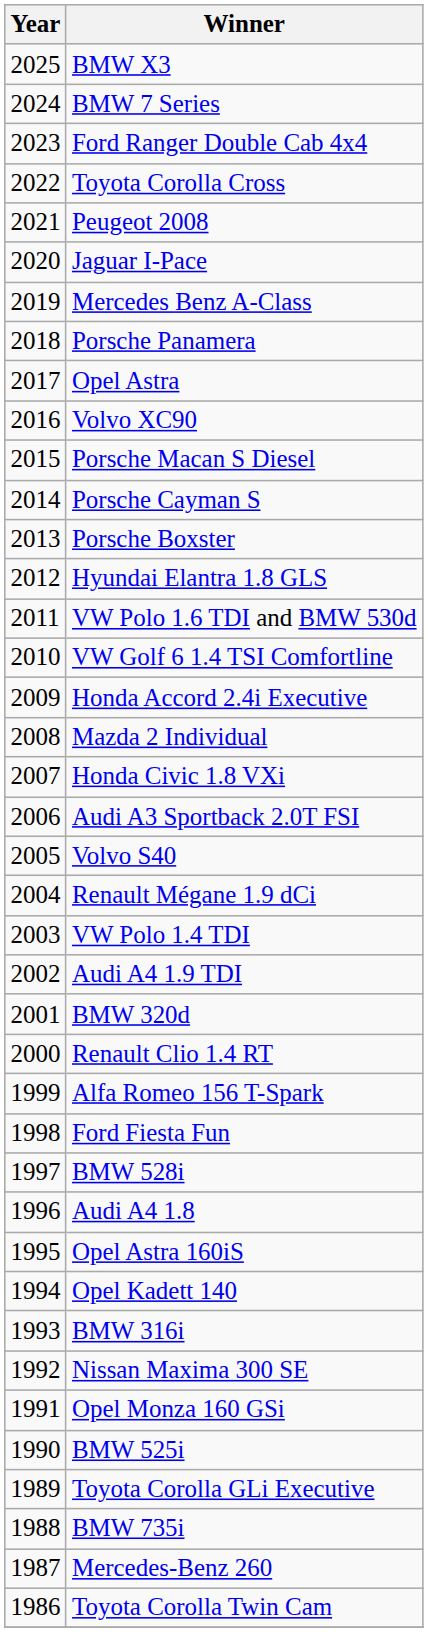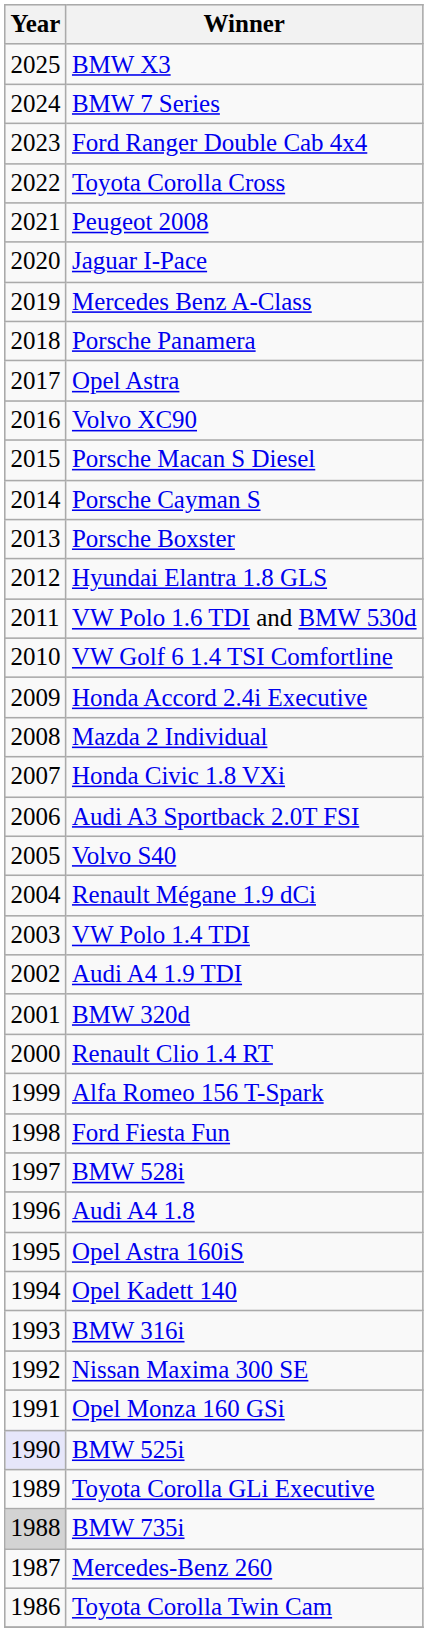(35, 1449) no background -> (35, 1449) lavender background
(35, 1528) no background -> (35, 1528) lightgrey background
